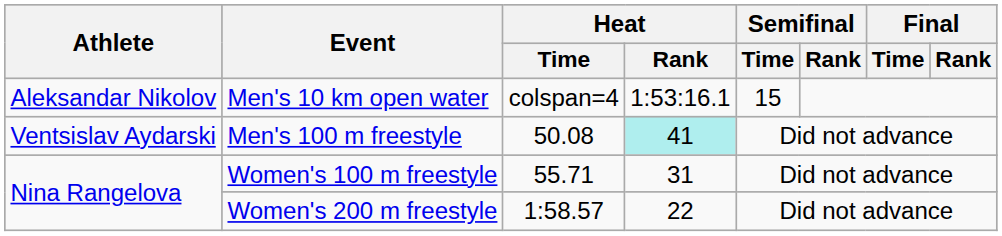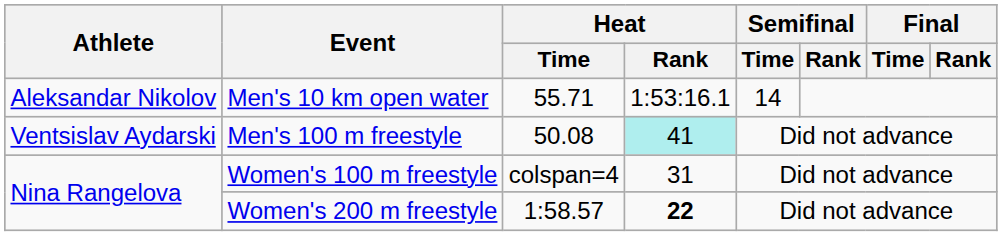(564, 98) colspan=4 -> (564, 98) 55.71
(768, 98) 15 -> (768, 98) 14
(564, 174) 55.71 -> (564, 174) colspan=4
(680, 212) normal -> (680, 212) bold
